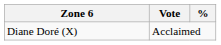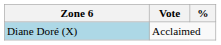(42, 31) no background -> (42, 31) lightblue background
